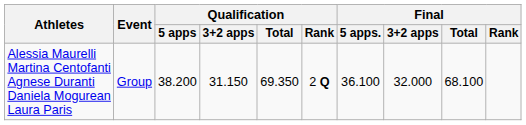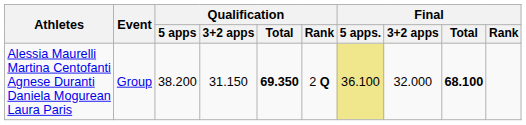(280, 82) normal -> (280, 82) bold
(360, 82) no background -> (360, 82) khaki background
(464, 82) normal -> (464, 82) bold
